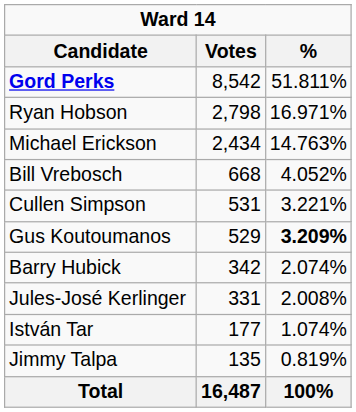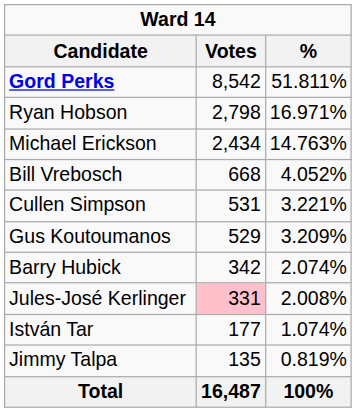(314, 236) bold -> (314, 236) normal
(245, 298) no background -> (245, 298) pink background
